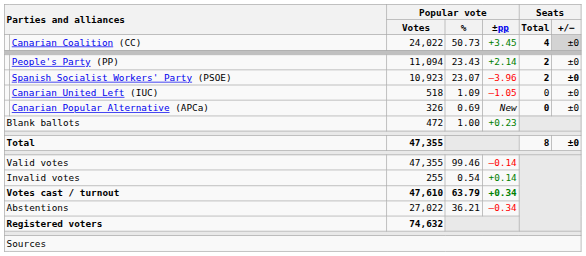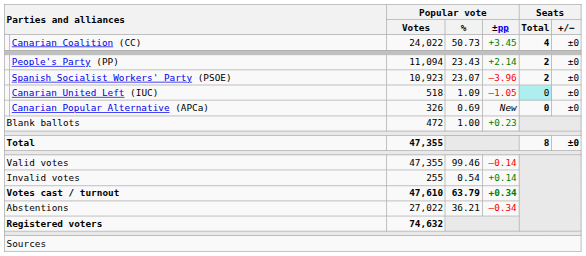(573, 42) lightgrey background -> (573, 42) no background
(573, 77) bold -> (573, 77) normal
(547, 93) no background -> (547, 93) paleturquoise background
